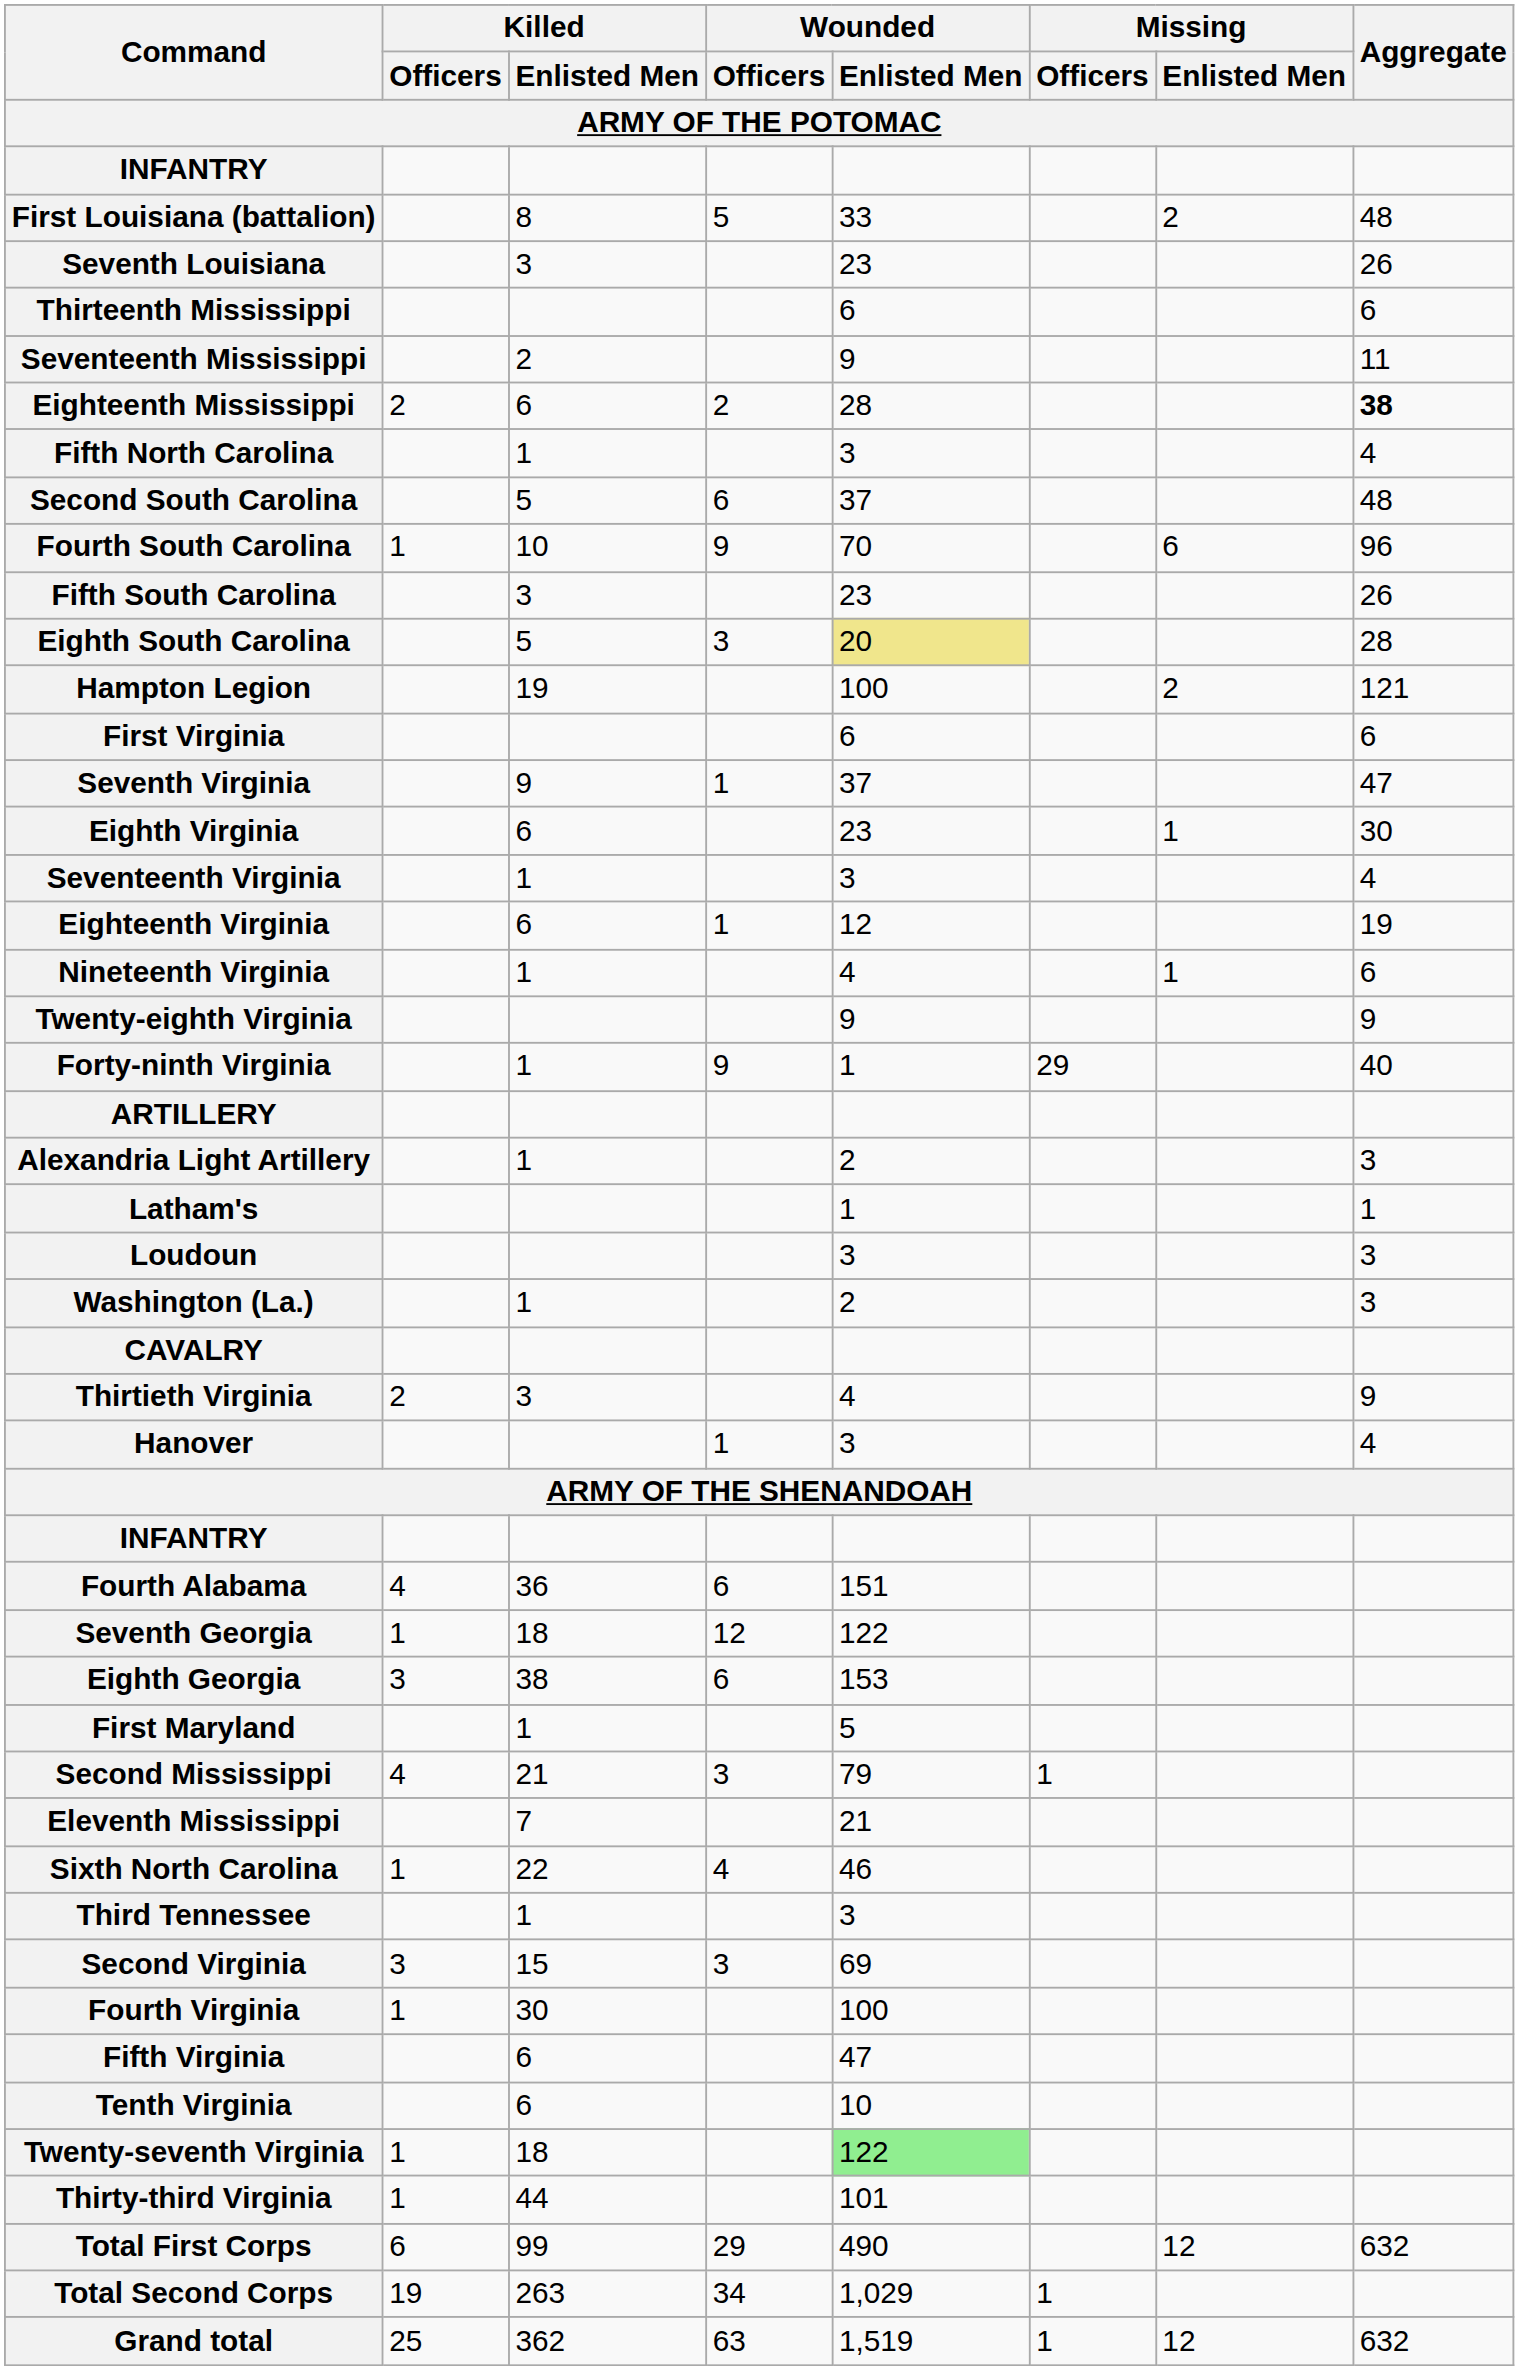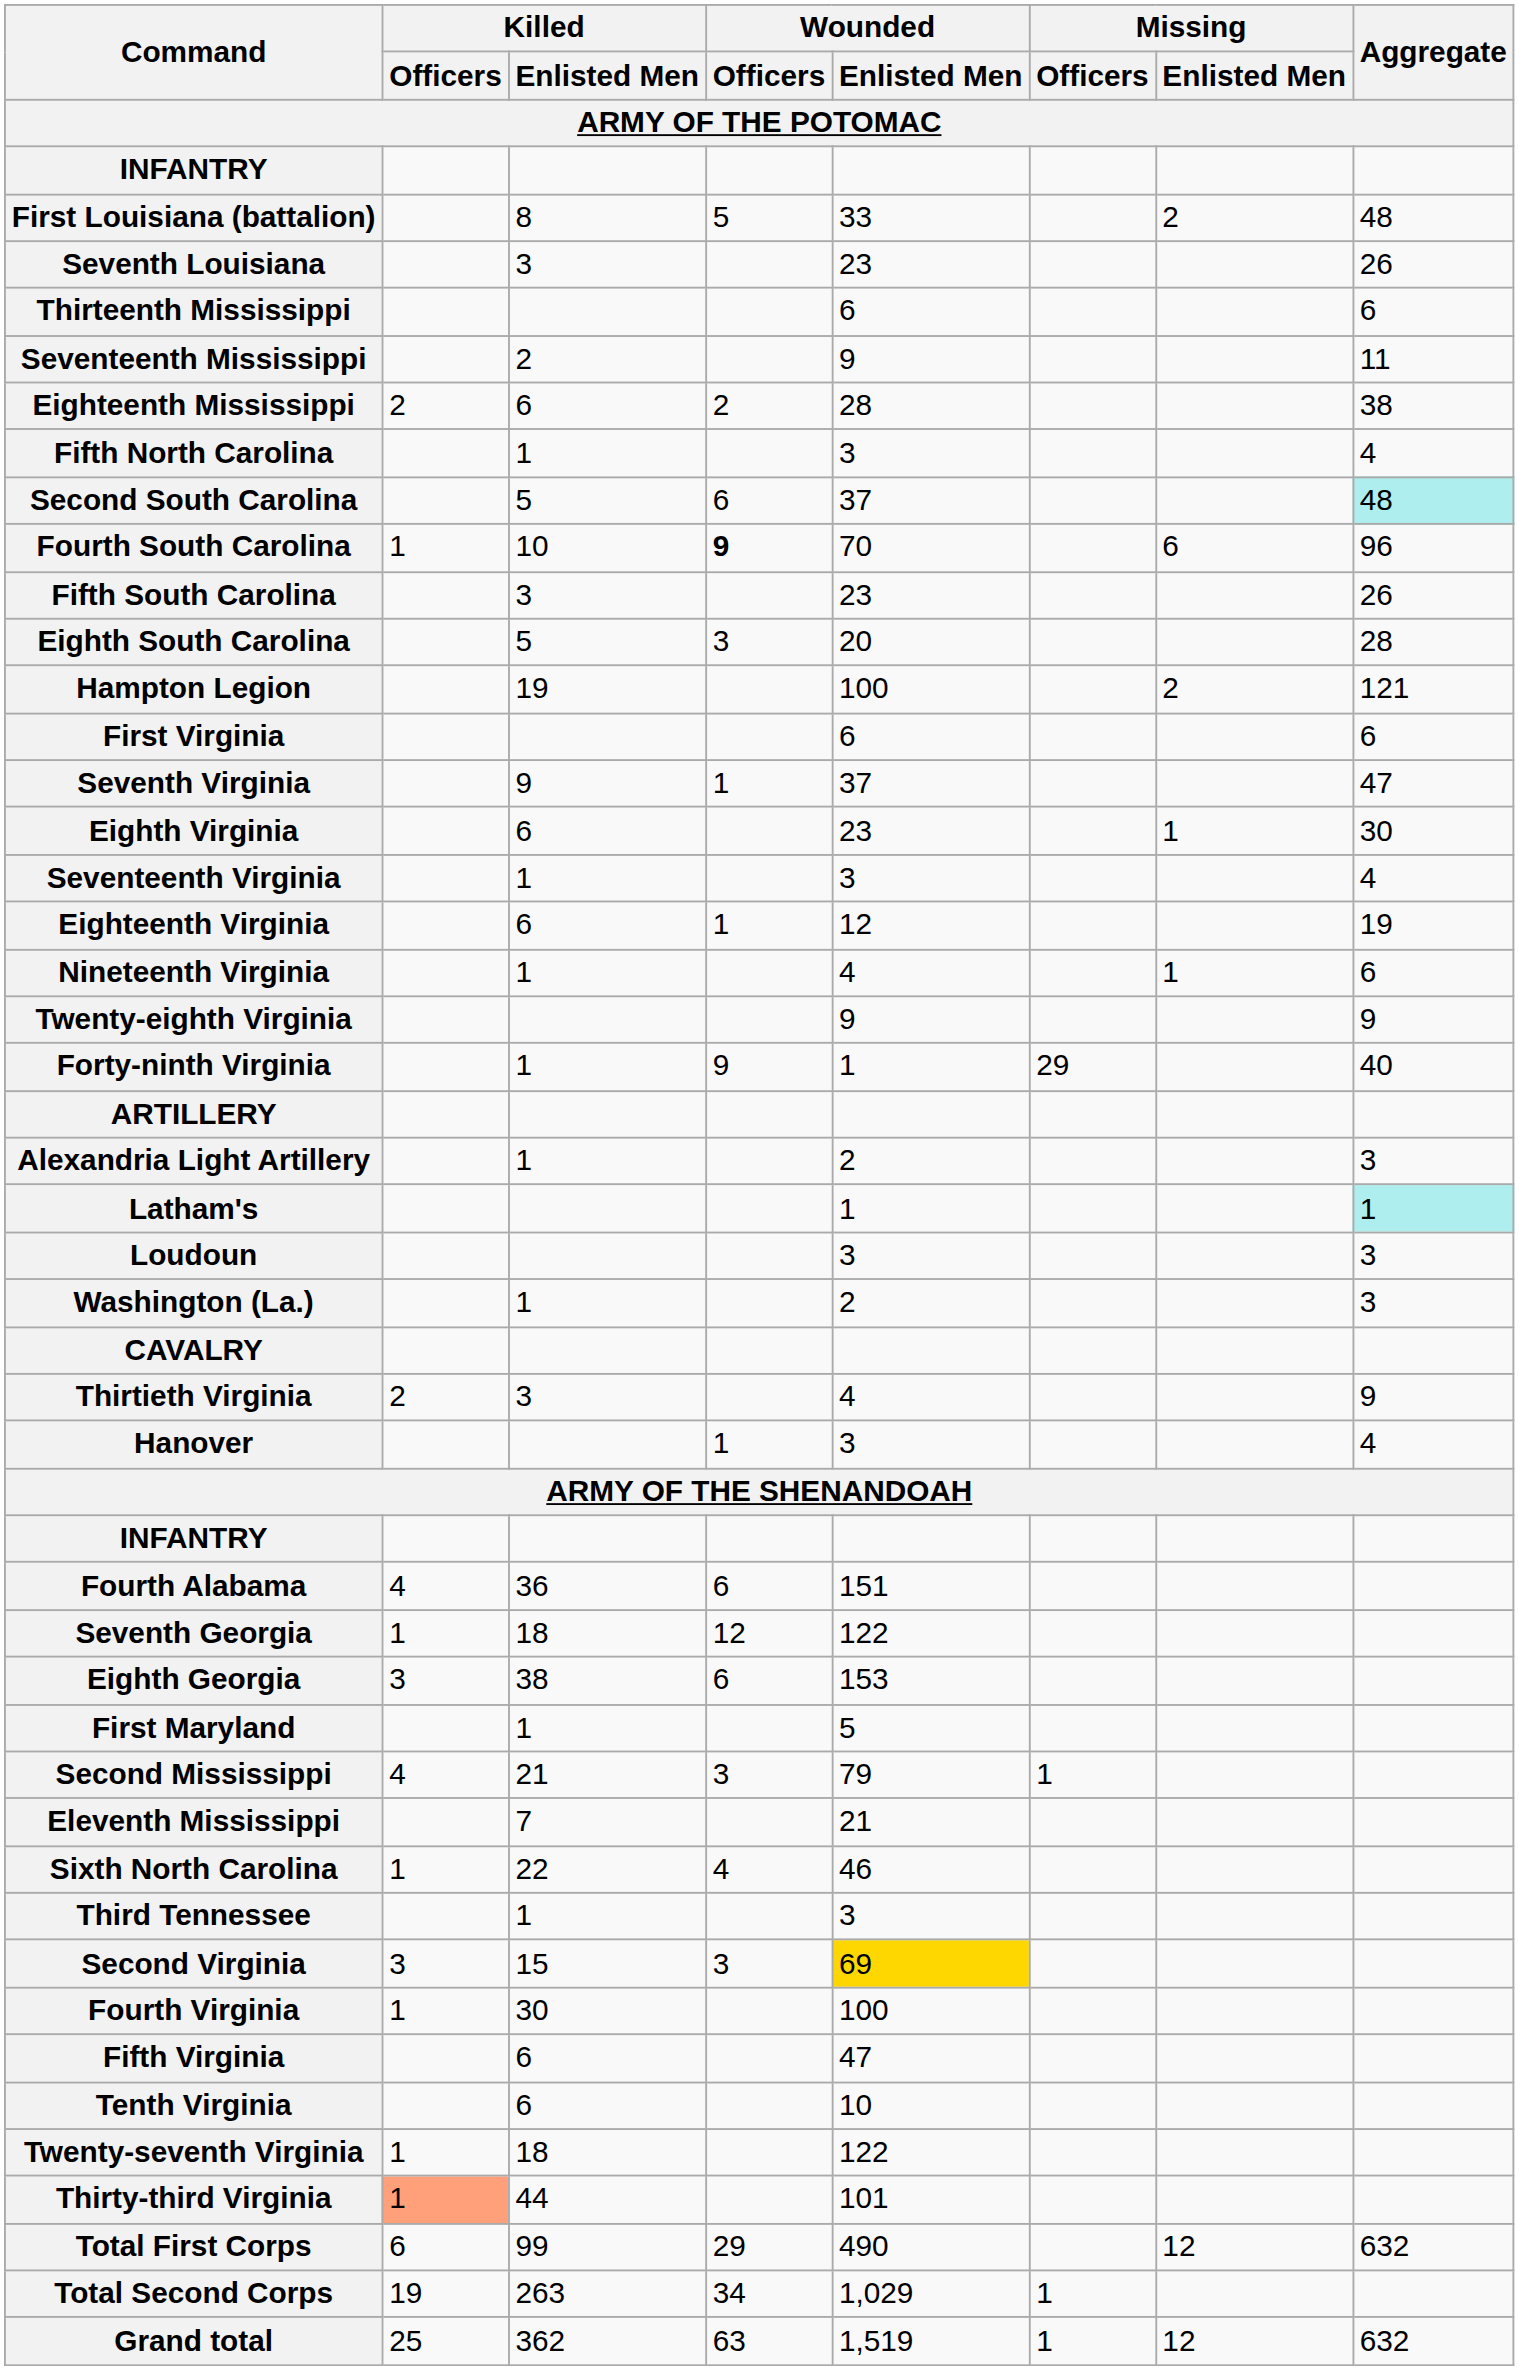(1376, 405) bold -> (1376, 405) normal
(1376, 500) no background -> (1376, 500) paleturquoise background
(721, 547) normal -> (721, 547) bold
(855, 641) khaki background -> (855, 641) no background
(1368, 1208) no background -> (1368, 1208) paleturquoise background
(855, 1963) no background -> (855, 1963) gold background
(864, 2151) lightgreen background -> (864, 2151) no background
(398, 2199) no background -> (398, 2199) lightsalmon background
